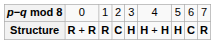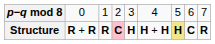(118, 30) no background -> (118, 30) pink background
(178, 30) no background -> (178, 30) khaki background
